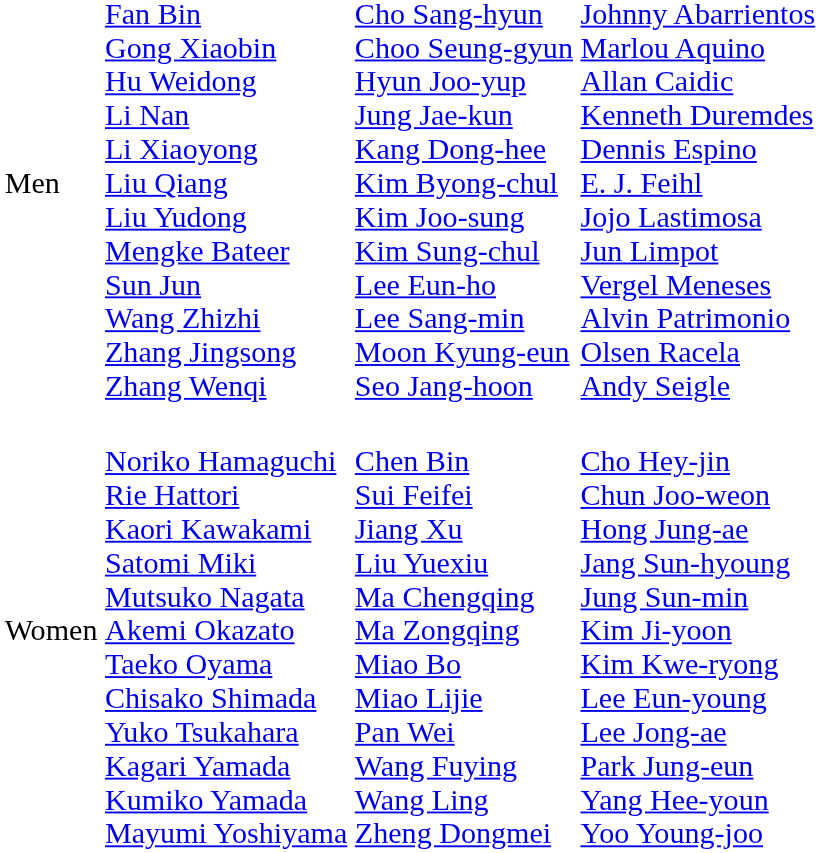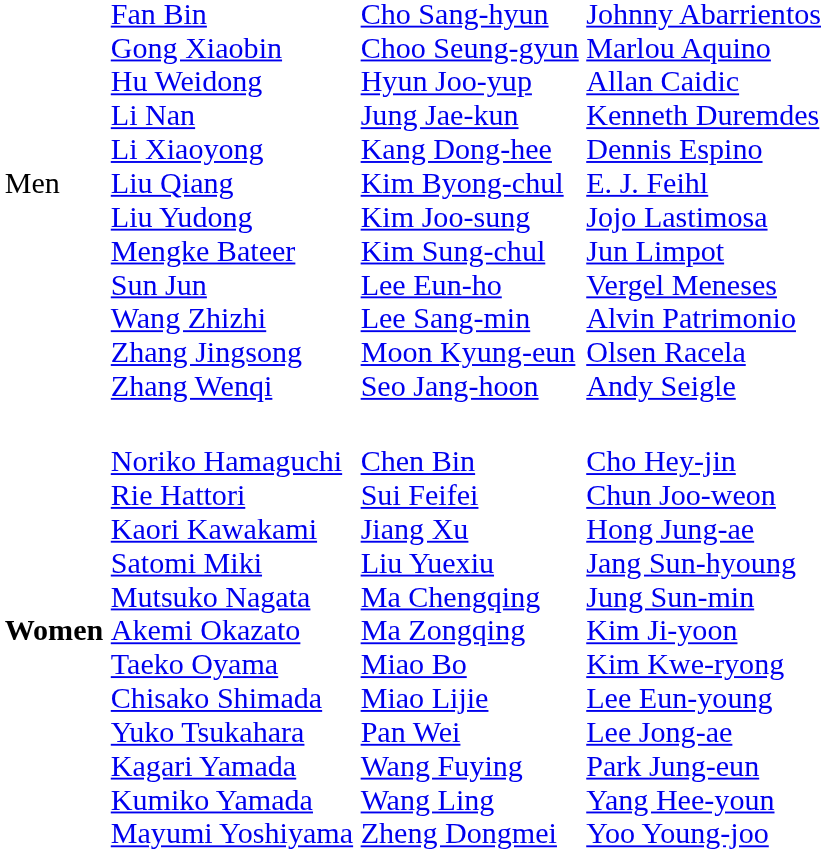(51, 630) normal -> (54, 630) bold
